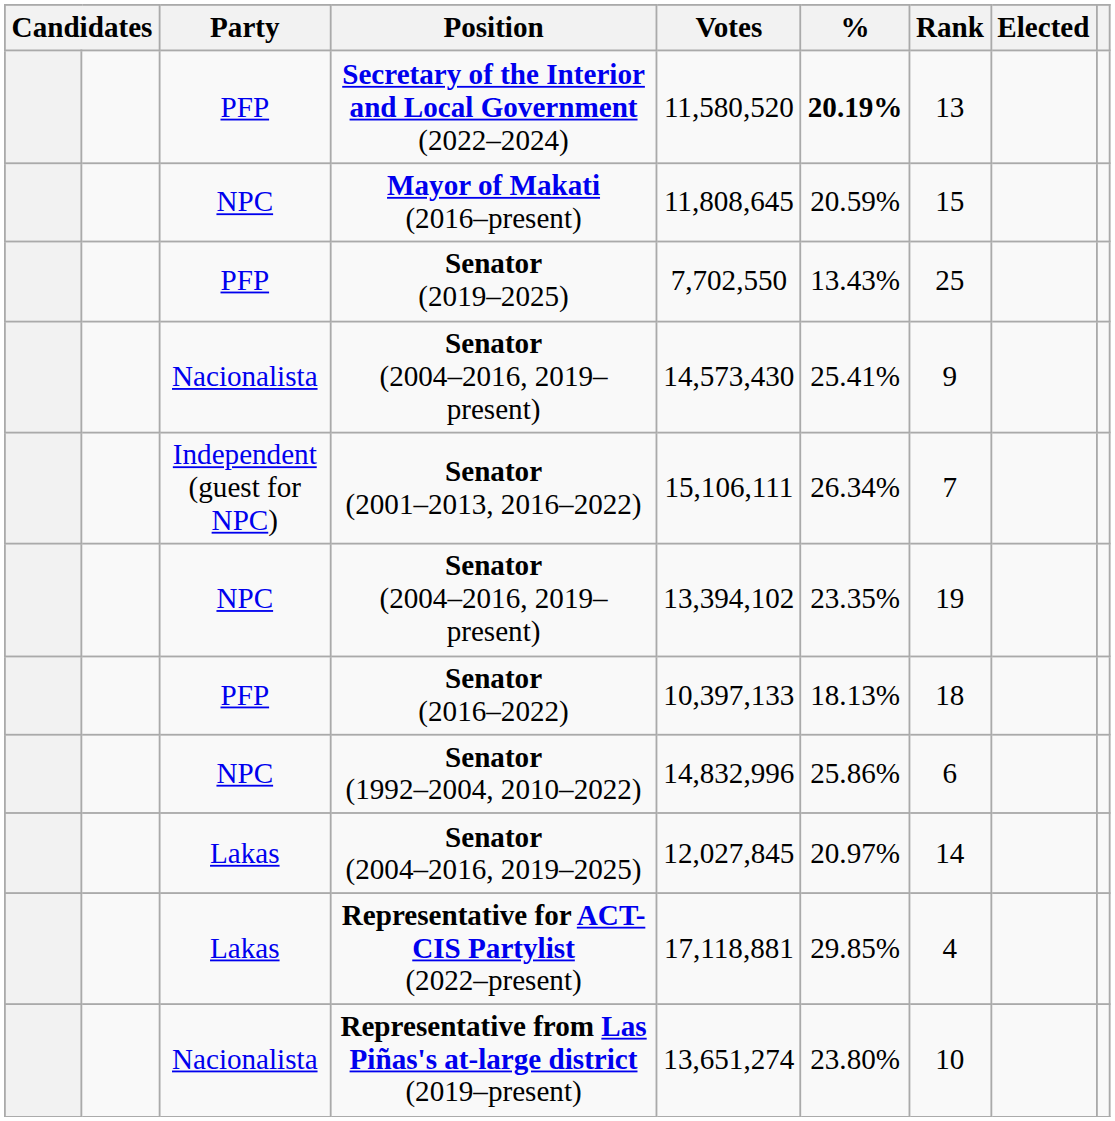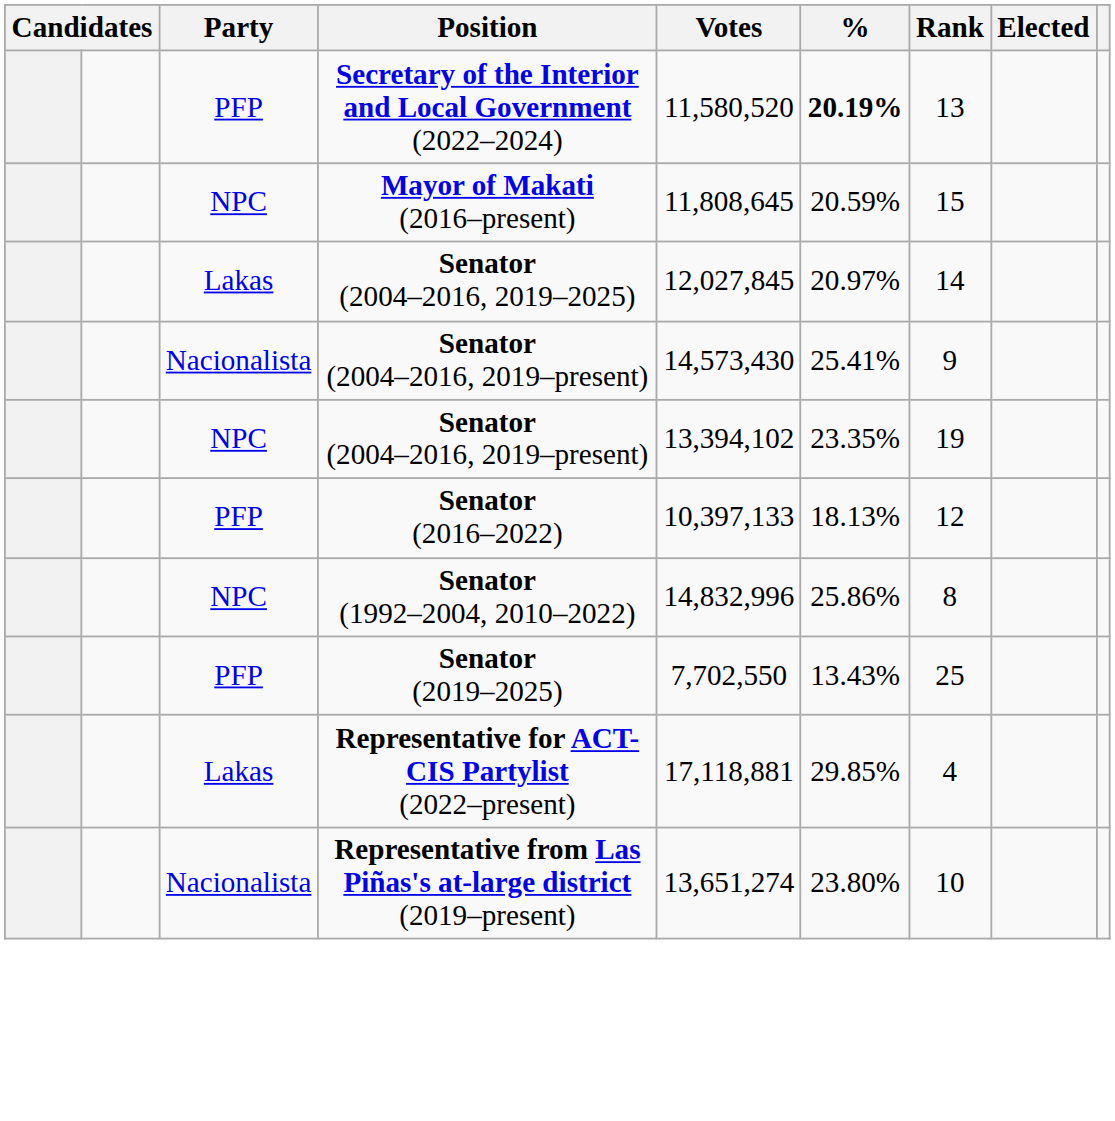rows swapped: (245, 852) <-> (245, 280)
- row: (245, 487)
(950, 694) 18 -> (950, 517) 12
(950, 773) 6 -> (950, 596) 8
